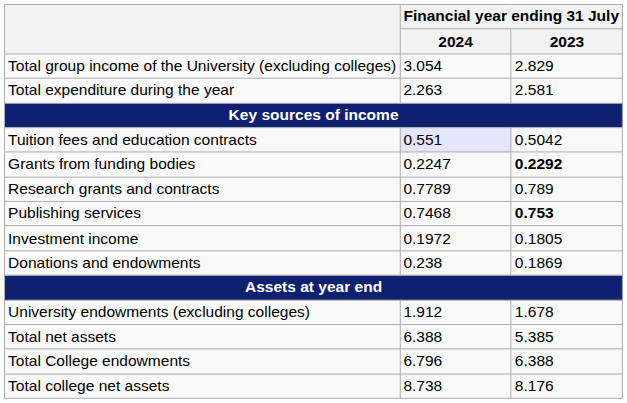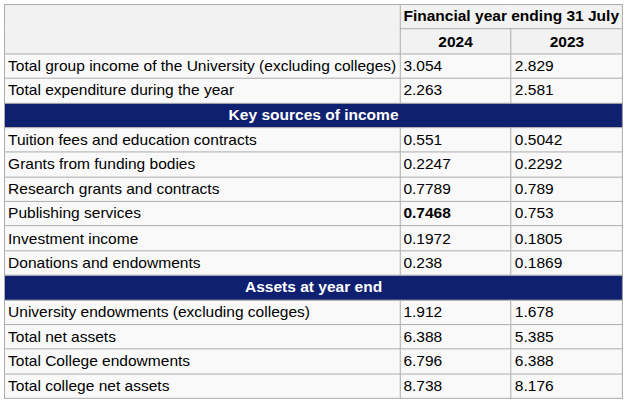(423, 139) lavender background -> (423, 139) no background
(539, 164) bold -> (539, 164) normal
(427, 213) normal -> (427, 213) bold
(534, 213) bold -> (534, 213) normal
